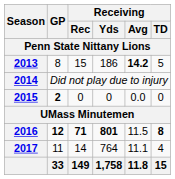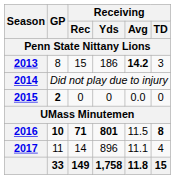(161, 64) 5 -> (161, 64) 3
(58, 132) 12 -> (58, 132) 10
(109, 149) 764 -> (109, 149) 896
